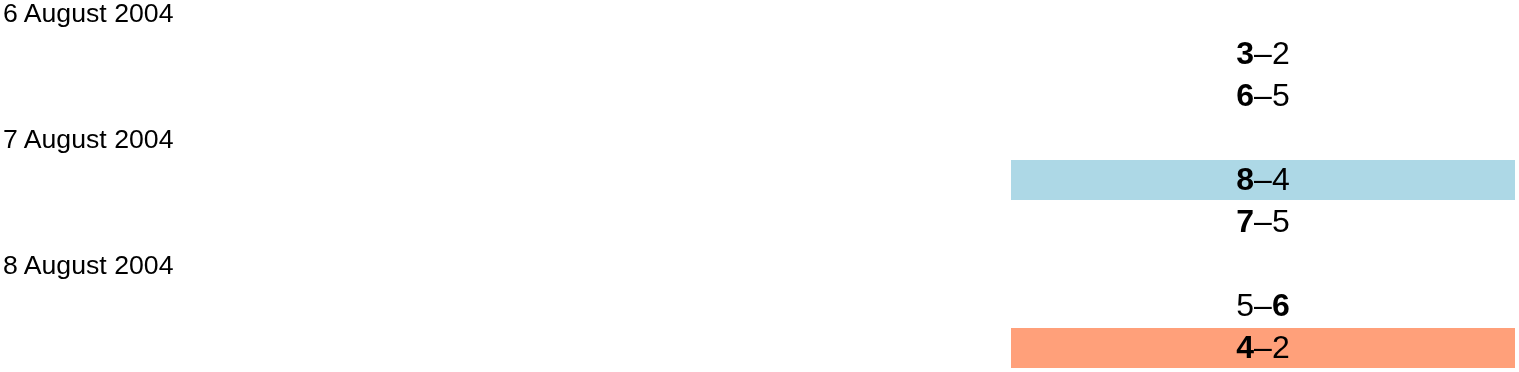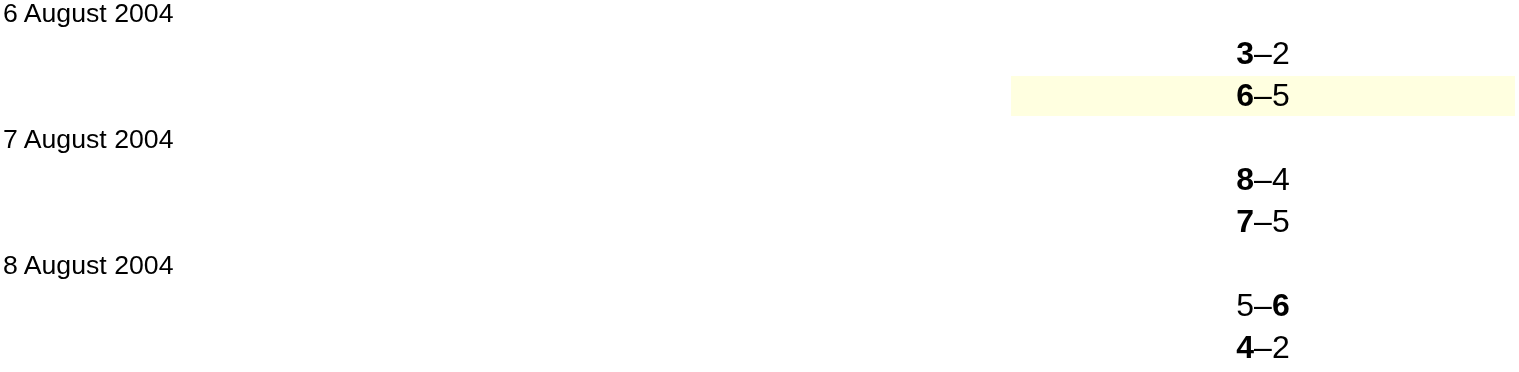(1263, 95) no background -> (1263, 95) lightyellow background
(1263, 179) lightblue background -> (1263, 179) no background
(1263, 347) lightsalmon background -> (1263, 347) no background
